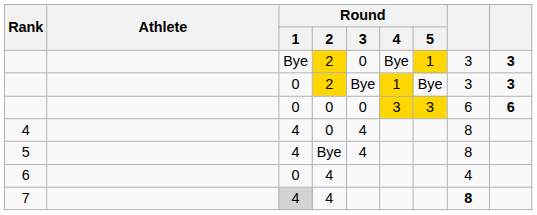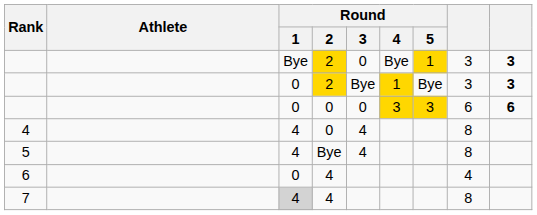(468, 198) bold -> (468, 198) normal
